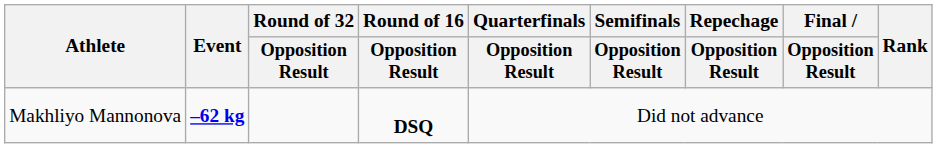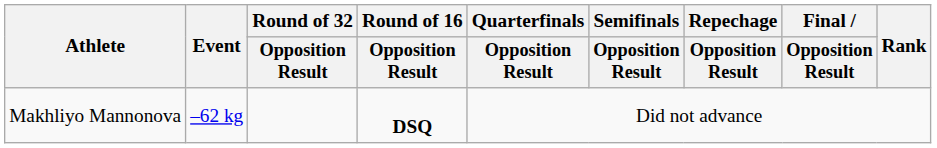(217, 115) bold -> (217, 115) normal
